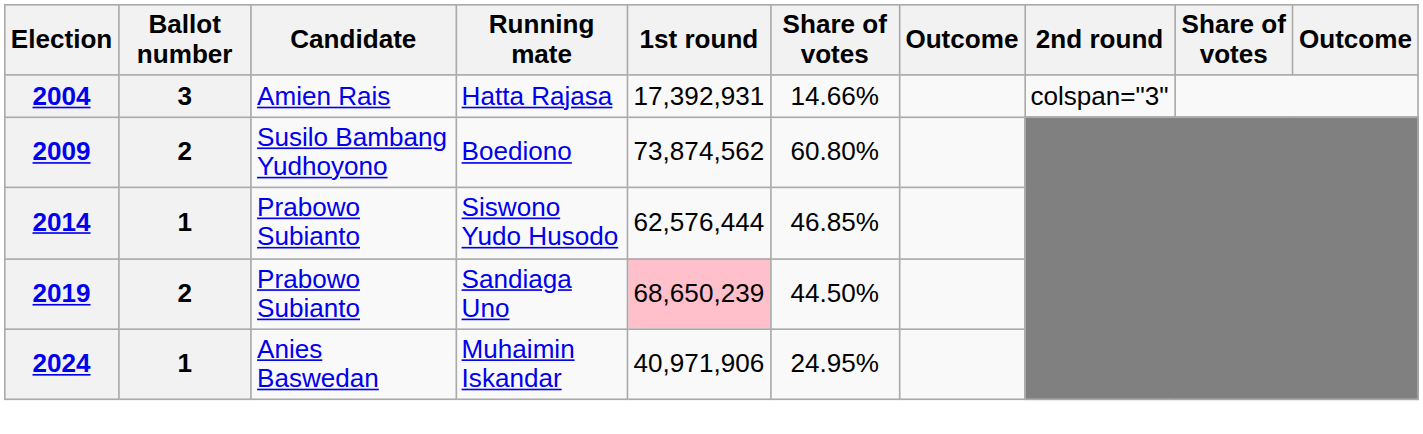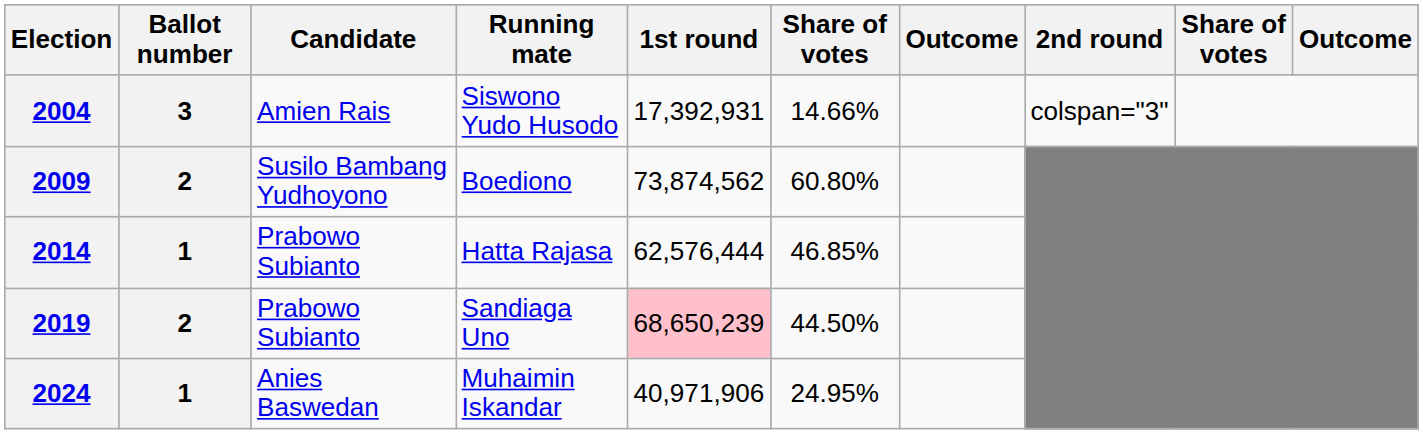(537, 95) Hatta Rajasa -> (540, 110) Siswono Yudo Husodo
(540, 222) Siswono Yudo Husodo -> (537, 251) Hatta Rajasa
